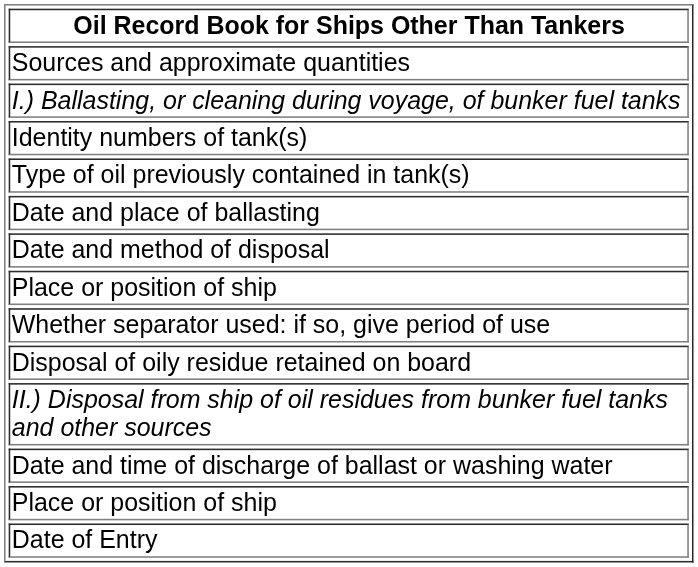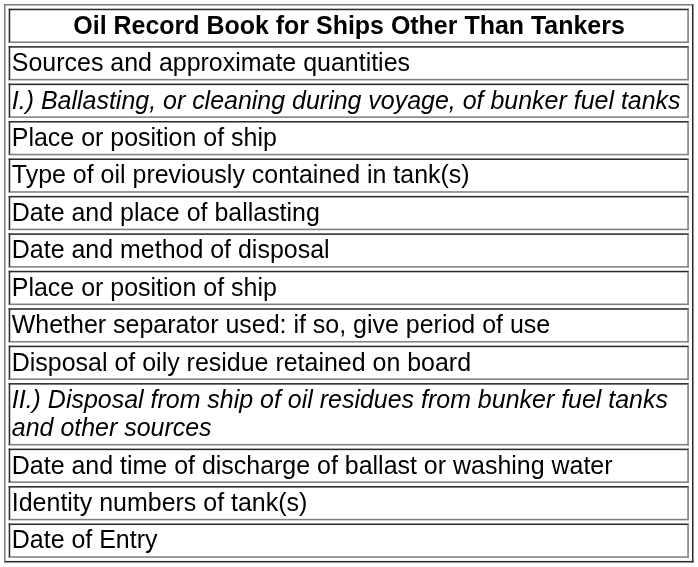(160, 137) Identity numbers of tank(s) -> (144, 137) Place or position of ship
(144, 502) Place or position of ship -> (160, 502) Identity numbers of tank(s)
